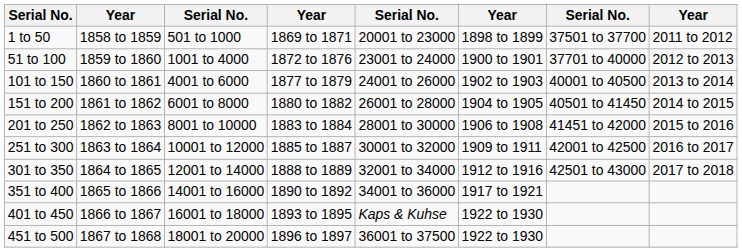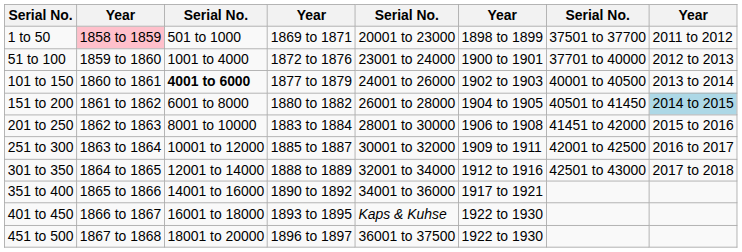(120, 37) no background -> (120, 37) pink background
(208, 81) normal -> (209, 81) bold
(693, 103) no background -> (693, 103) lightblue background
